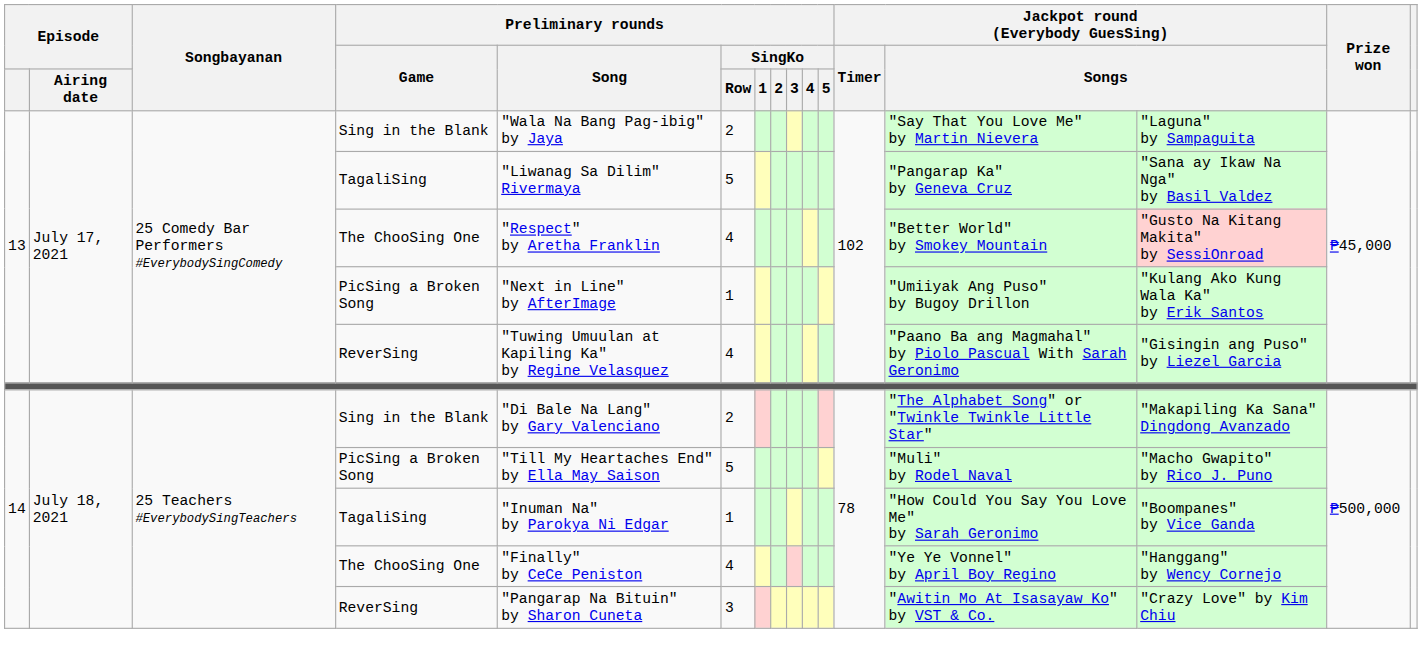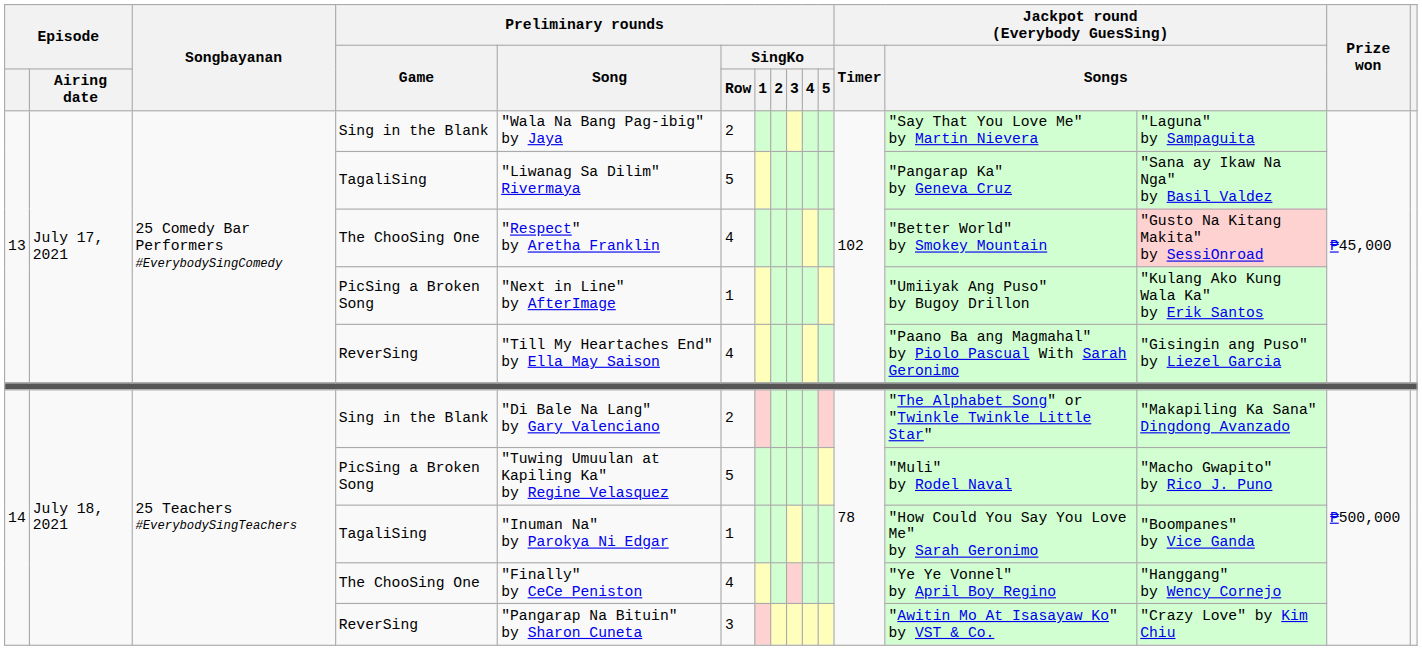(585, 354) "Tuwing Umuulan at Kapiling Ka" by Regine Velasquez -> (607, 354) "Till My Heartaches End" by Ella May Saison
(607, 468) "Till My Heartaches End" by Ella May Saison -> (585, 476) "Tuwing Umuulan at Kapiling Ka" by Regine Velasquez
